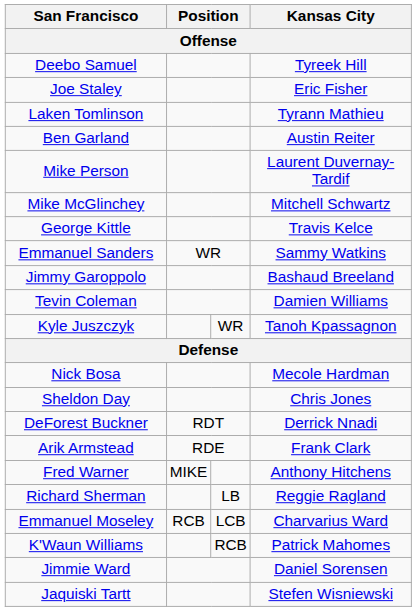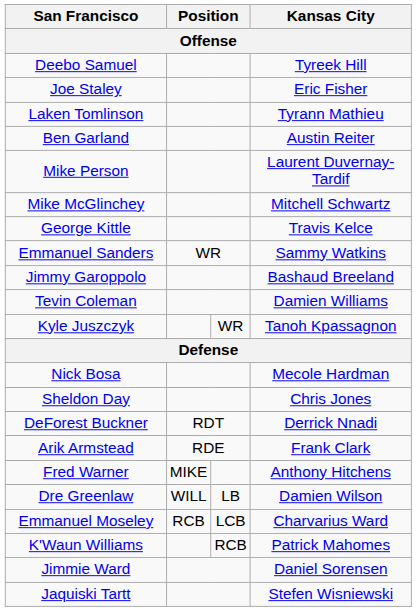+ row: (86, 496)
- row: (86, 496)
